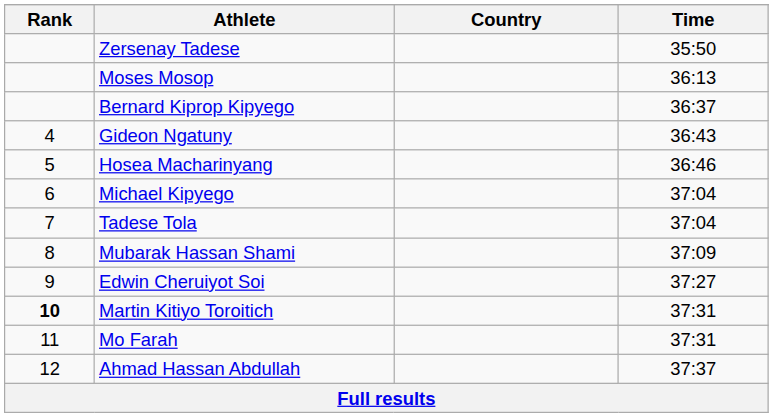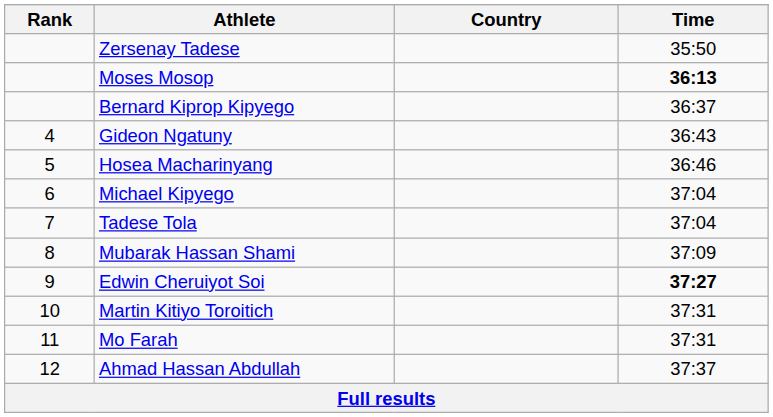(693, 78) normal -> (693, 78) bold
(693, 281) normal -> (693, 281) bold
(50, 311) bold -> (50, 311) normal
